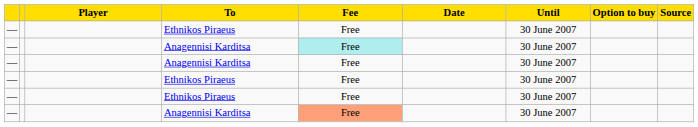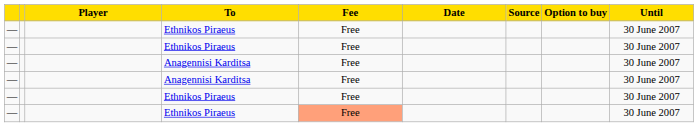columns swapped: (548, 12) <-> (676, 12)
(207, 46) Anagennisi Karditsa -> (200, 46) Ethnikos Piraeus
(350, 46) paleturquoise background -> (350, 46) no background
(200, 79) Ethnikos Piraeus -> (207, 79) Anagennisi Karditsa
(207, 113) Anagennisi Karditsa -> (200, 113) Ethnikos Piraeus
